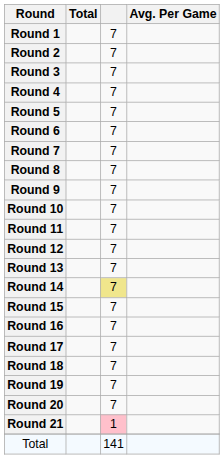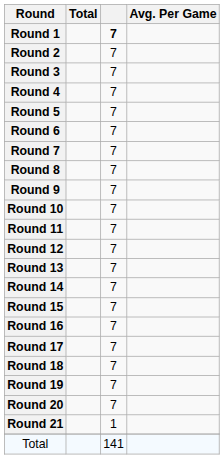(113, 33) normal -> (113, 33) bold
(113, 287) khaki background -> (113, 287) no background
(113, 424) pink background -> (113, 424) no background
